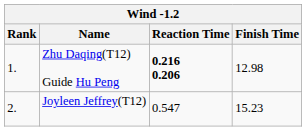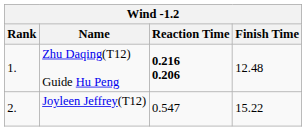(249, 68) 12.98 -> (249, 68) 12.48
(249, 108) 15.23 -> (249, 108) 15.22
